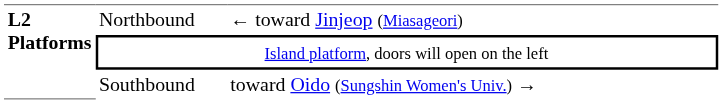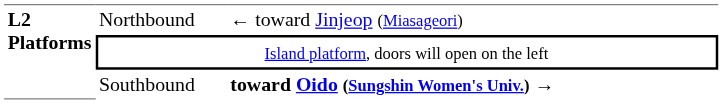(384, 84) normal -> (392, 84) bold
